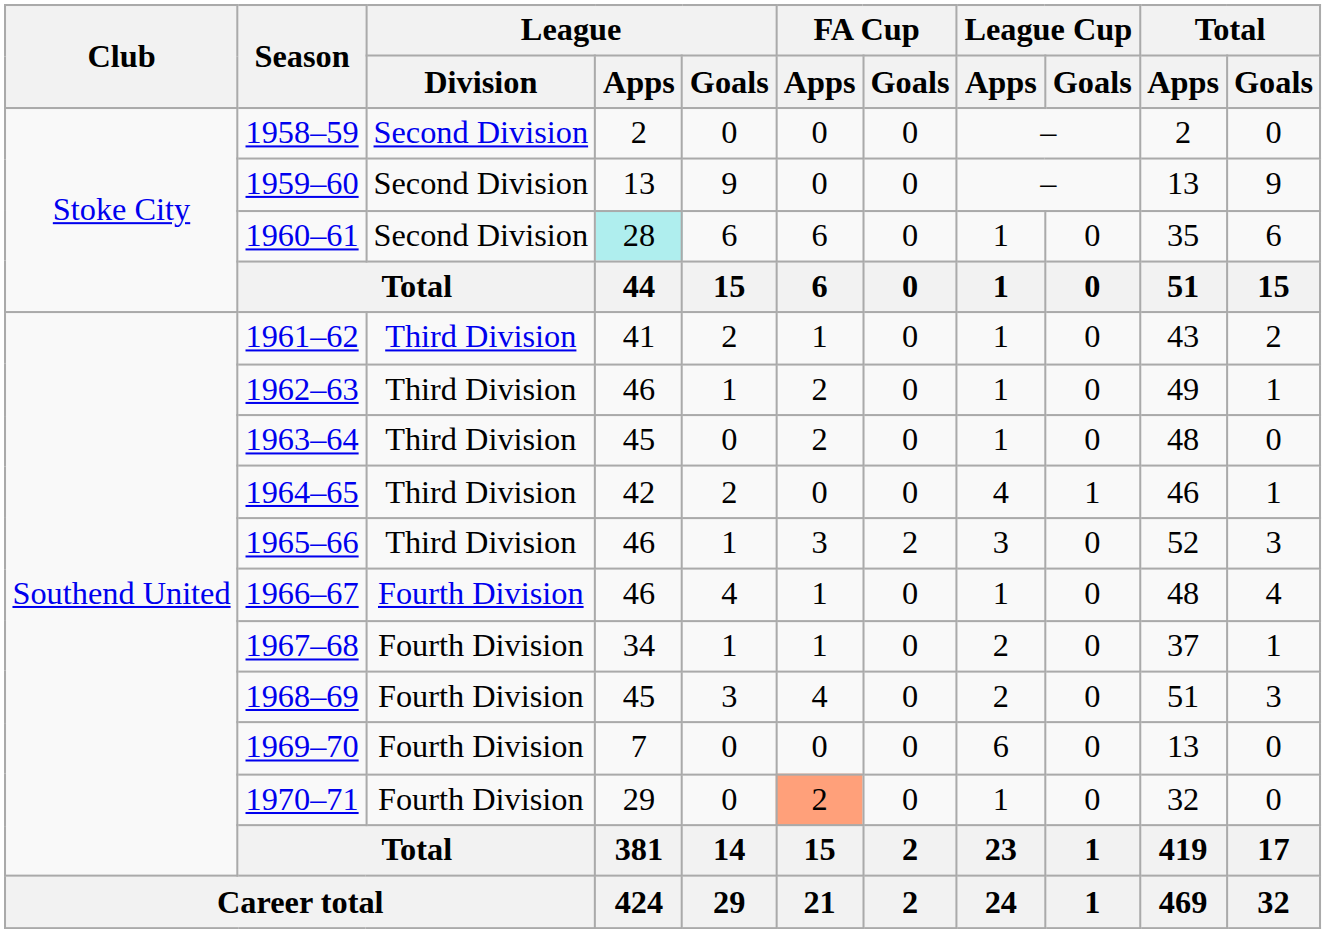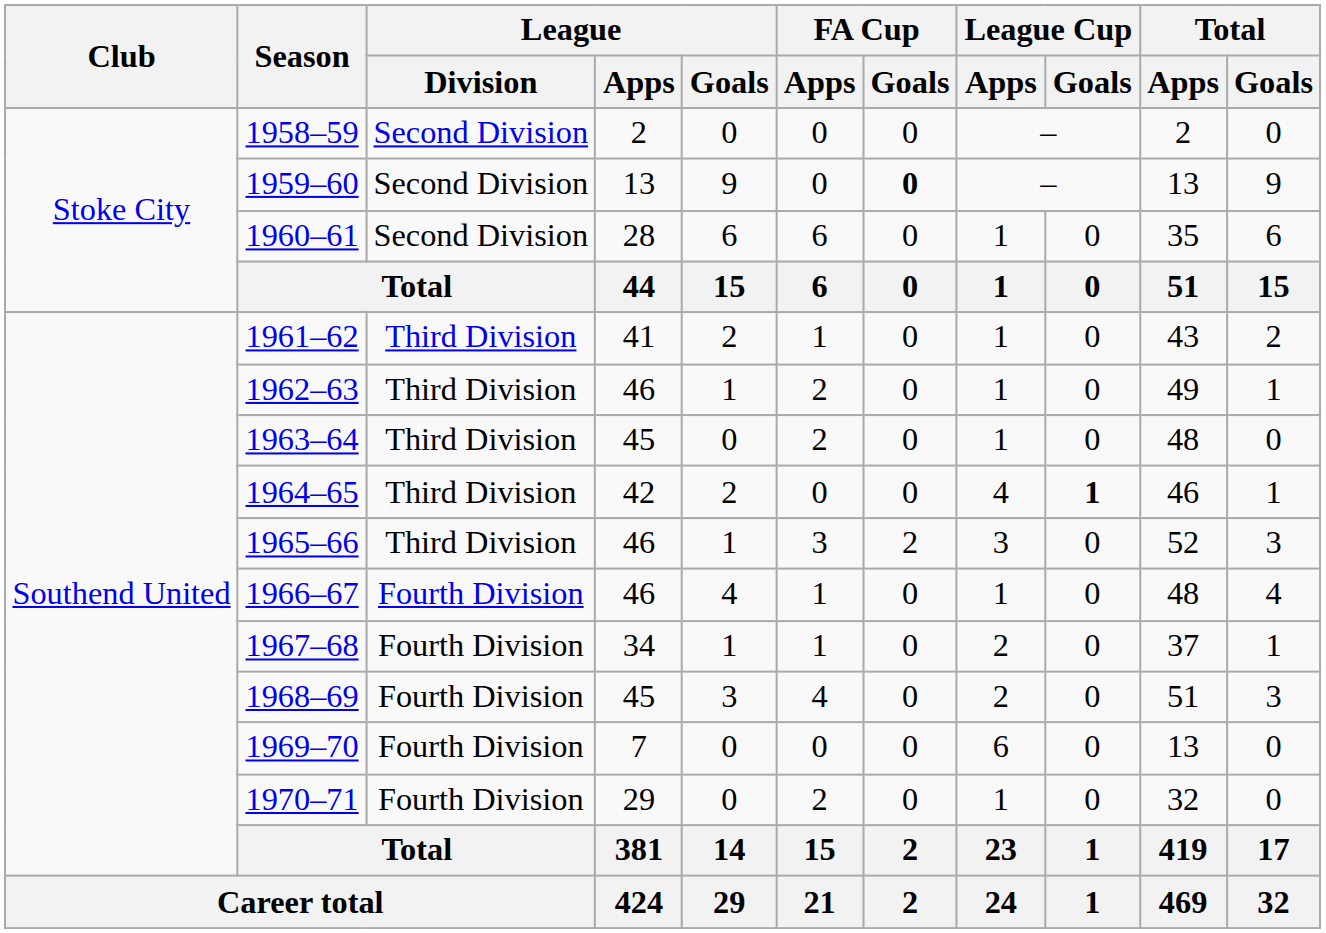(910, 183) normal -> (910, 183) bold
(639, 235) paleturquoise background -> (639, 235) no background
(1092, 491) normal -> (1092, 491) bold
(820, 798) lightsalmon background -> (820, 798) no background
